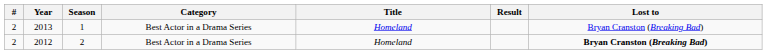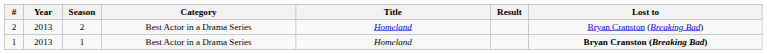(82, 27) 1 -> (82, 27) 2
(14, 42) 2 -> (14, 42) 1
(43, 42) 2012 -> (43, 42) 2013
(82, 42) 2 -> (82, 42) 1
